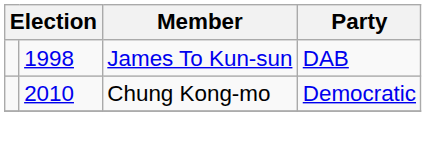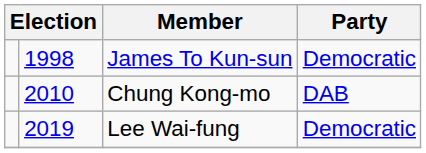(326, 57) DAB -> (359, 57) Democratic
(359, 93) Democratic -> (326, 93) DAB
+ row: (174, 128)
